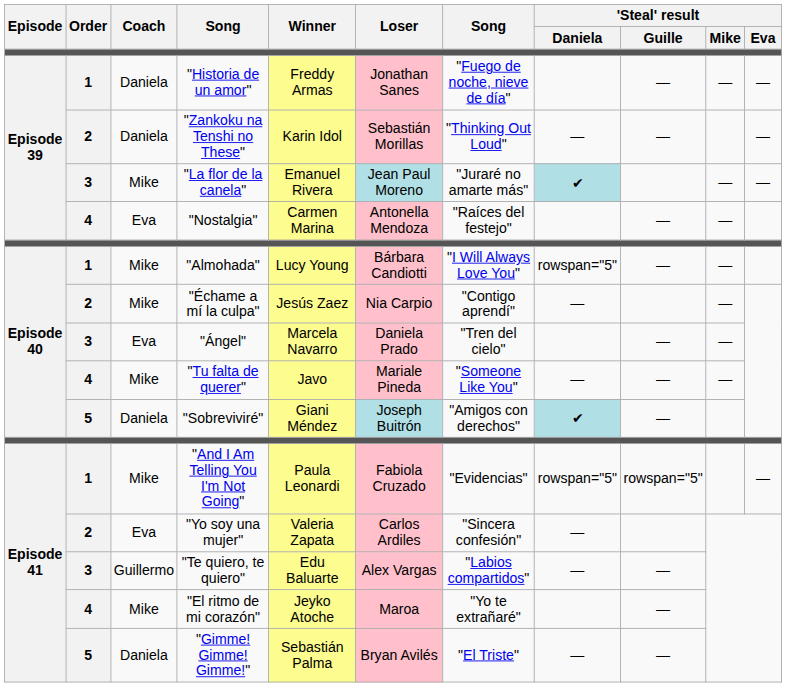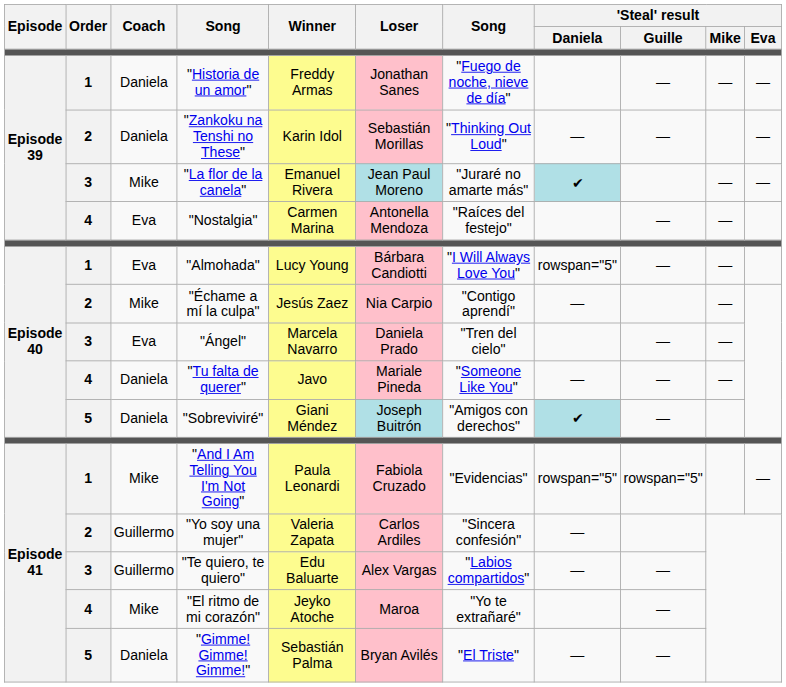(144, 265) Mike -> (144, 265) Eva
(144, 380) Mike -> (144, 380) Daniela
(144, 532) Eva -> (144, 532) Guillermo
